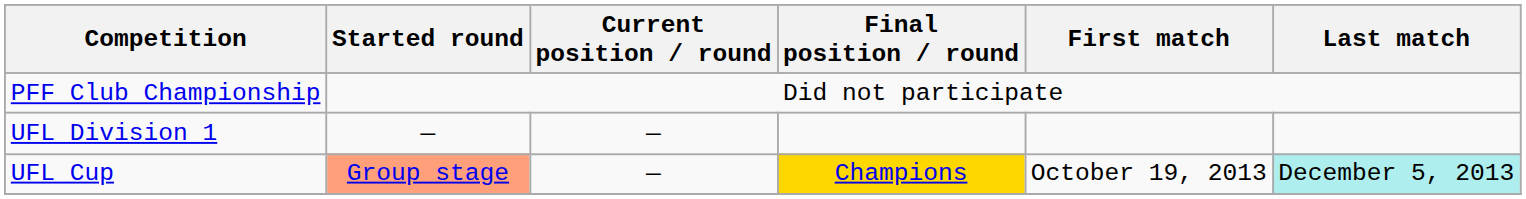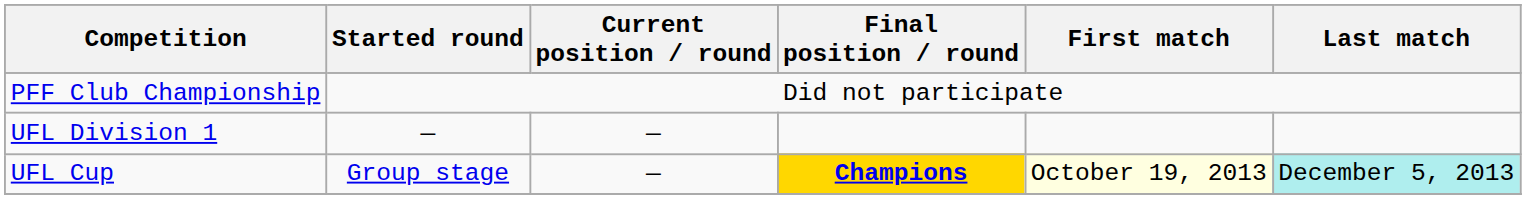(428, 173) lightsalmon background -> (428, 173) no background
(901, 173) normal -> (901, 173) bold
(1149, 173) no background -> (1149, 173) lightyellow background
